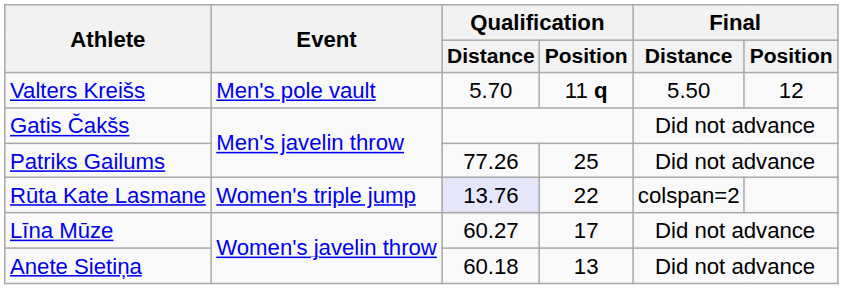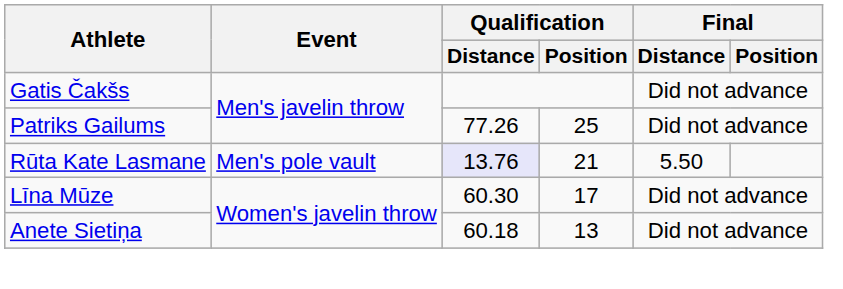- row: (77, 91)
(316, 196) Women's triple jump -> (296, 161) Men's pole vault
(586, 196) 22 -> (586, 161) 21
(689, 196) colspan=2 -> (681, 161) 5.50
(491, 231) 60.27 -> (491, 196) 60.30
